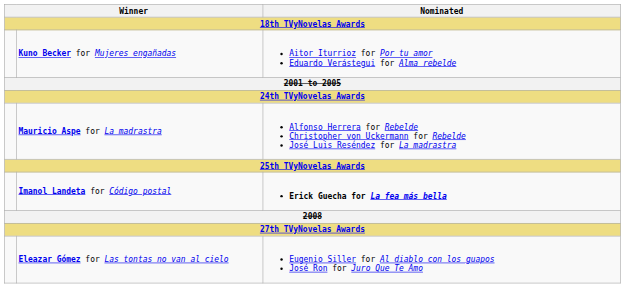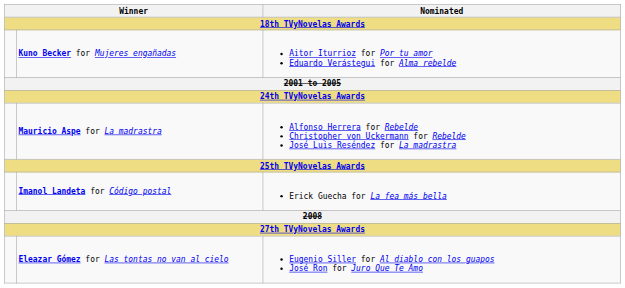(442, 196) bold -> (442, 196) normal
